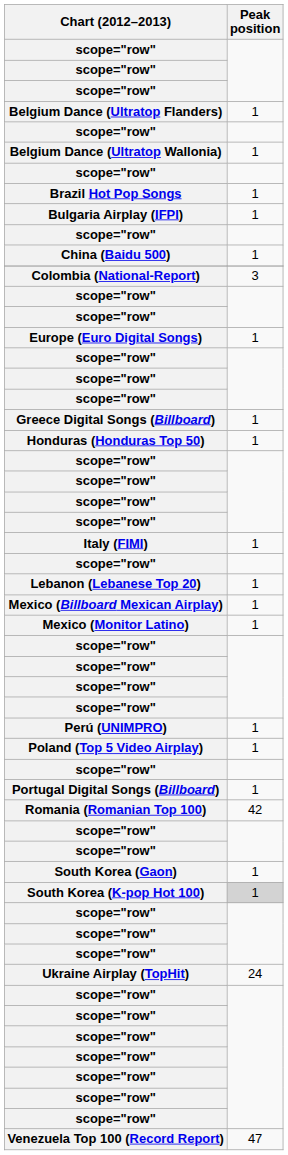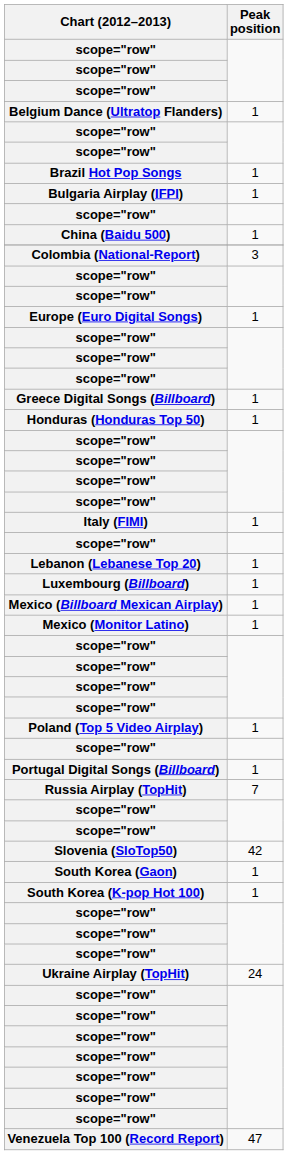- row: (116, 152)
+ row: (116, 584)
- row: (116, 728)
- row: (116, 810)
+ row: (116, 789)
+ row: (116, 851)
(255, 892) lightgrey background -> (255, 892) no background
